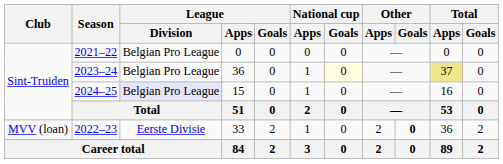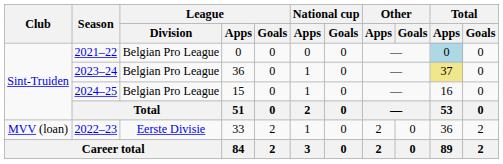(446, 52) no background -> (446, 52) lightblue background
(343, 71) lightyellow background -> (343, 71) no background
(171, 91) lavender background -> (171, 91) no background
(413, 129) bold -> (413, 129) normal
